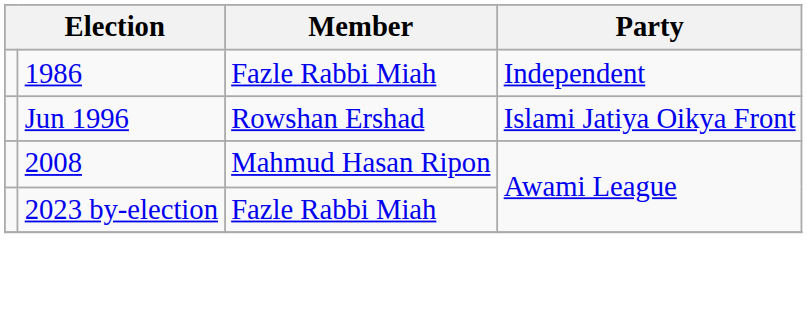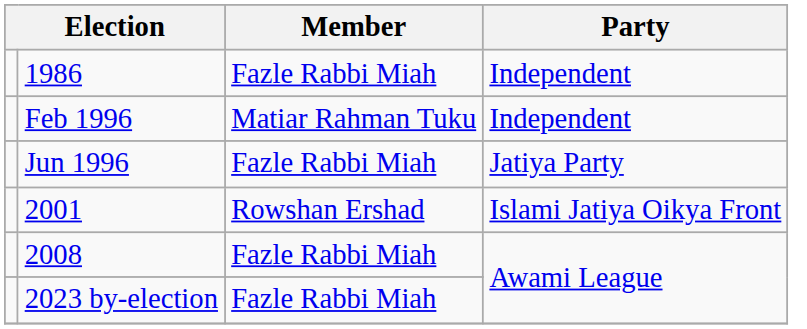+ row: (78, 118)
(328, 118) Rowshan Ershad -> (334, 163) Fazle Rabbi Miah
(650, 118) Islami Jatiya Oikya Front -> (557, 163) Jatiya Party
+ row: (53, 208)
(361, 163) Mahmud Hasan Ripon -> (334, 254) Fazle Rabbi Miah
